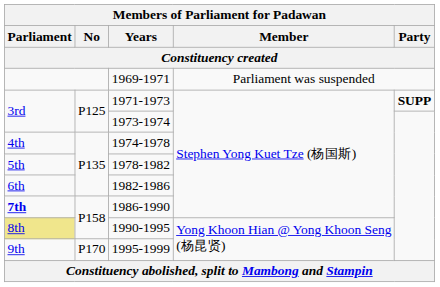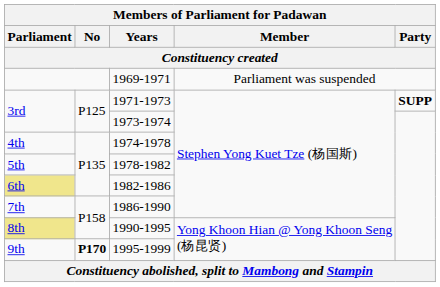(16, 185) no background -> (16, 185) khaki background
(17, 206) bold -> (16, 206) normal
(92, 249) normal -> (92, 249) bold
